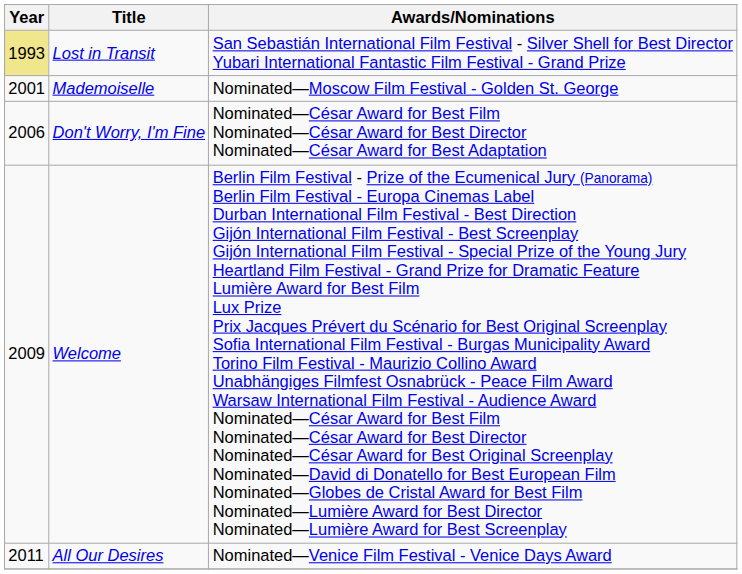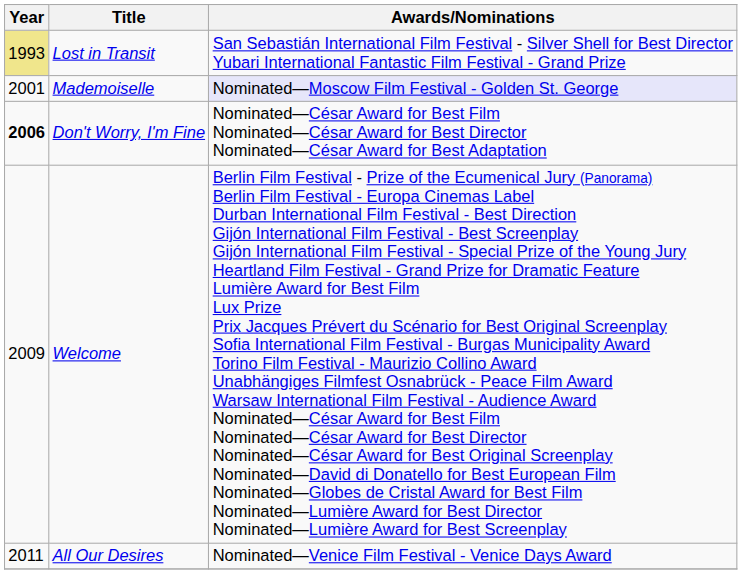(416, 88) no background -> (416, 88) lavender background
(27, 133) normal -> (27, 133) bold
